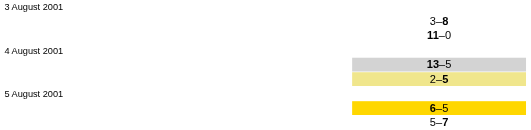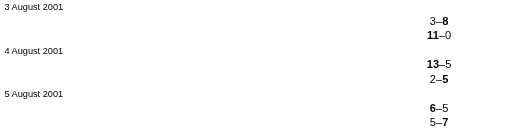(439, 64) lightgrey background -> (439, 64) no background
(439, 79) khaki background -> (439, 79) no background
(439, 108) gold background -> (439, 108) no background
